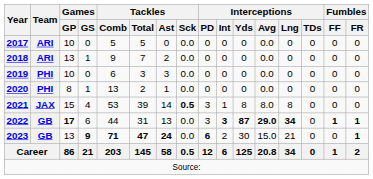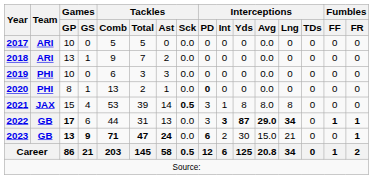(207, 89) normal -> (207, 89) bold
(69, 136) normal -> (69, 136) bold
